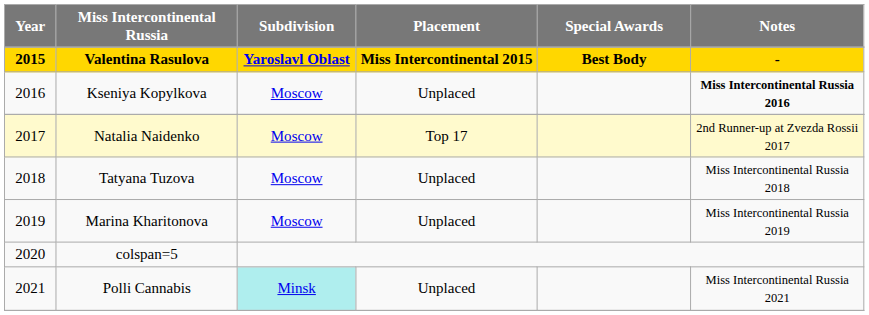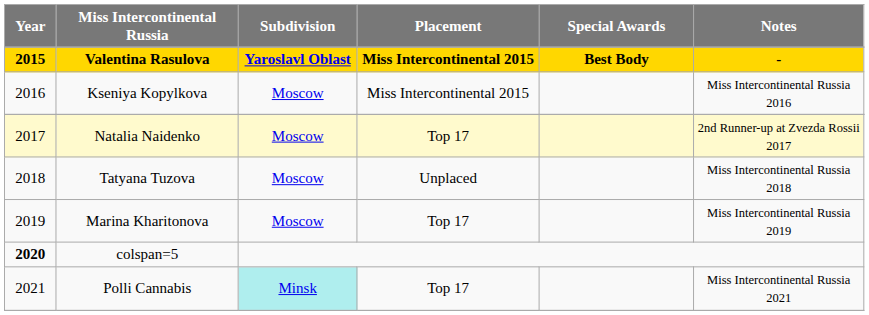(447, 93) Unplaced -> (448, 93) Miss Intercontinental 2015
(777, 93) bold -> (779, 94) normal
(447, 221) Unplaced -> (448, 221) Top 17
(30, 255) normal -> (30, 255) bold
(447, 288) Unplaced -> (448, 288) Top 17
